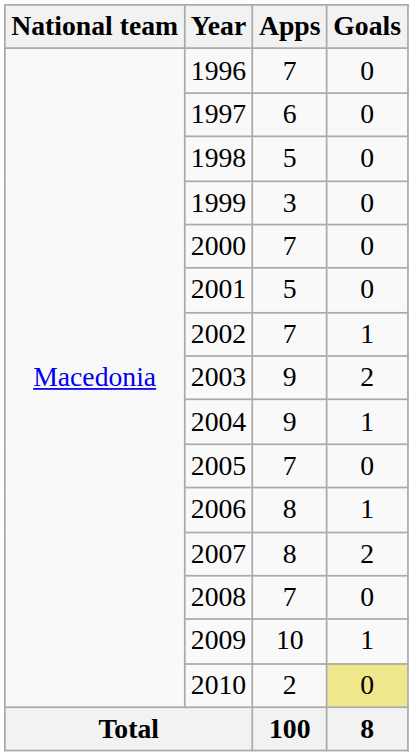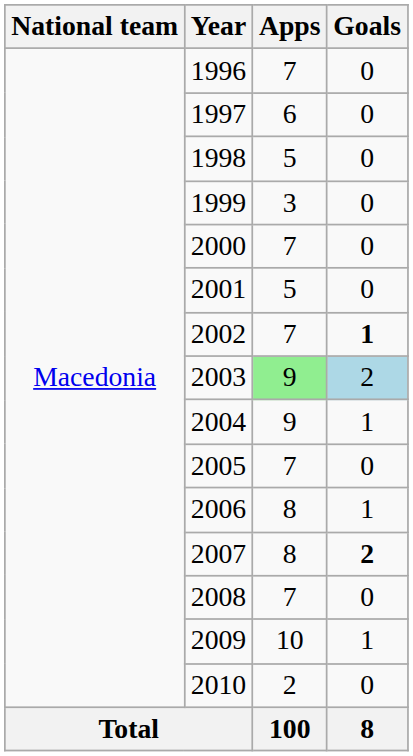(367, 333) normal -> (367, 333) bold
(290, 377) no background -> (290, 377) lightgreen background
(367, 377) no background -> (367, 377) lightblue background
(367, 553) normal -> (367, 553) bold
(367, 684) khaki background -> (367, 684) no background
